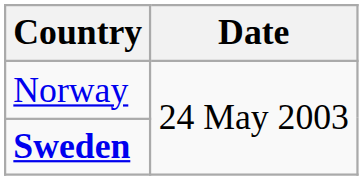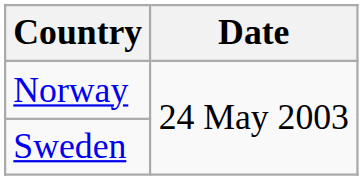(72, 145) bold -> (70, 145) normal
